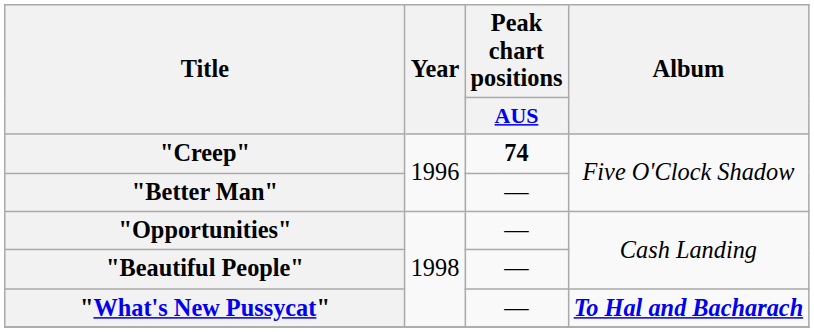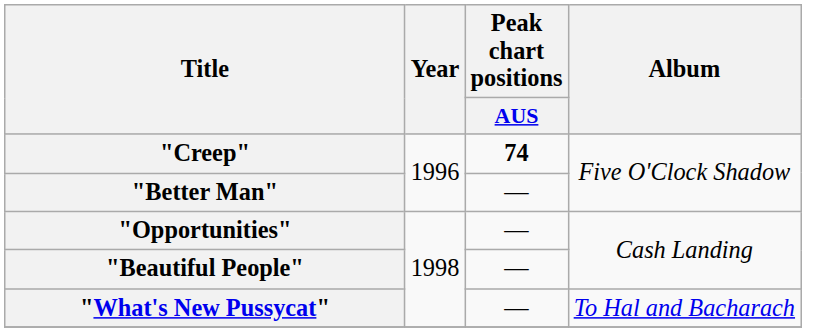(688, 307) bold -> (684, 307) normal
